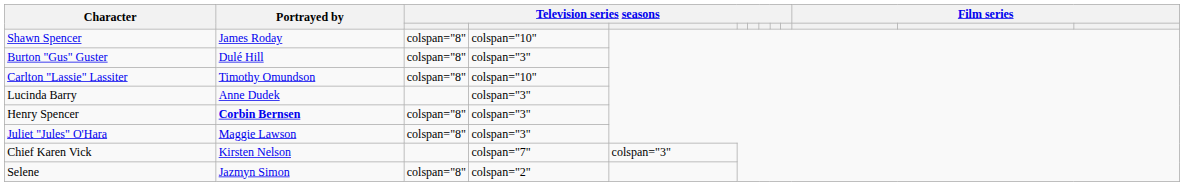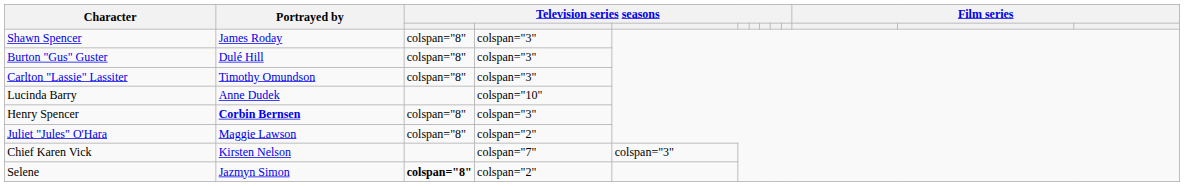(504, 38) colspan="10" -> (507, 38) colspan="3"
(504, 76) colspan="10" -> (507, 76) colspan="3"
(501, 95) colspan="3" -> (510, 95) colspan="10"
(501, 133) colspan="3" -> (507, 133) colspan="2"
(436, 171) normal -> (439, 171) bold
